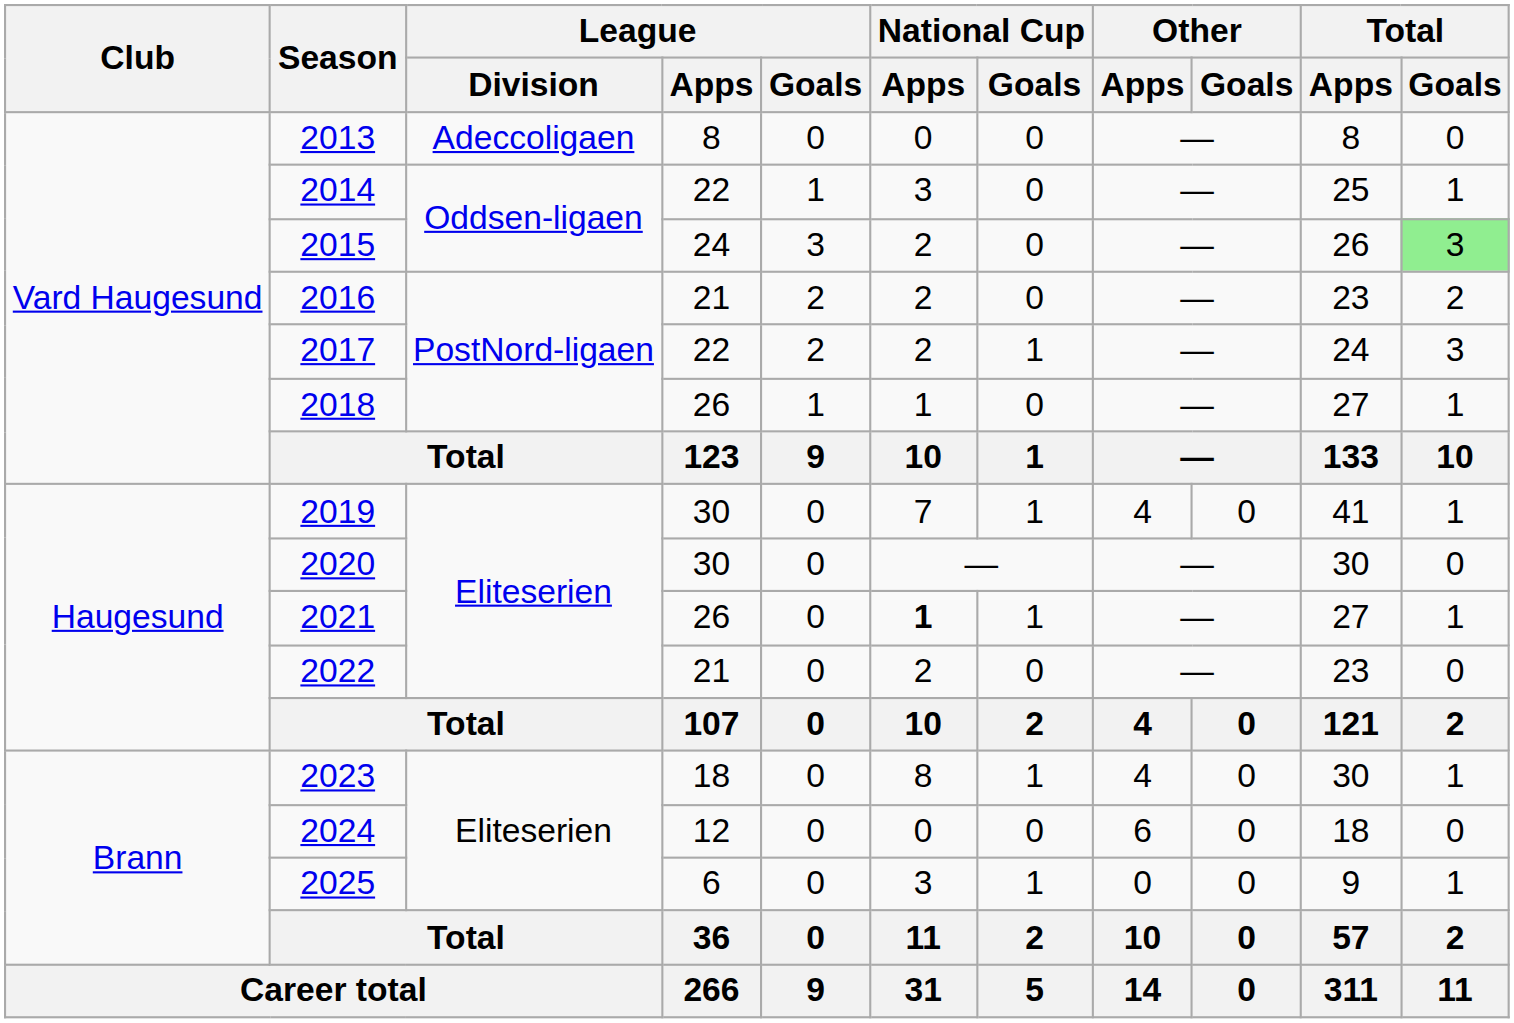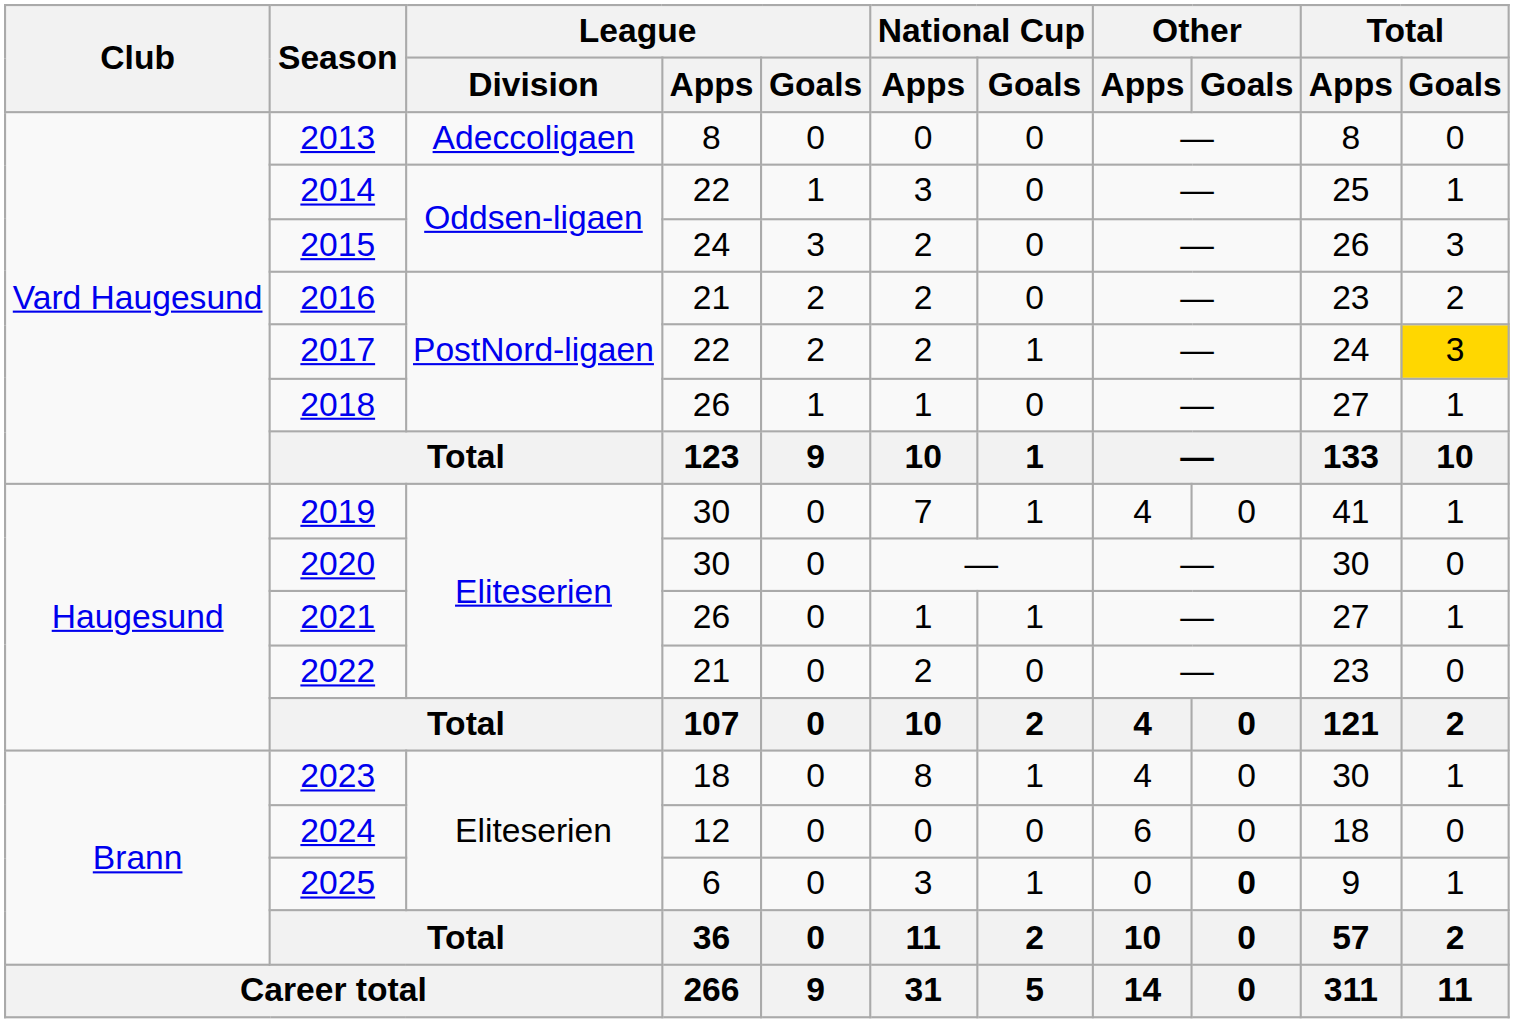(1455, 244) lightgreen background -> (1455, 244) no background
(1455, 350) no background -> (1455, 350) gold background
(923, 617) bold -> (923, 617) normal
(1247, 883) normal -> (1247, 883) bold
